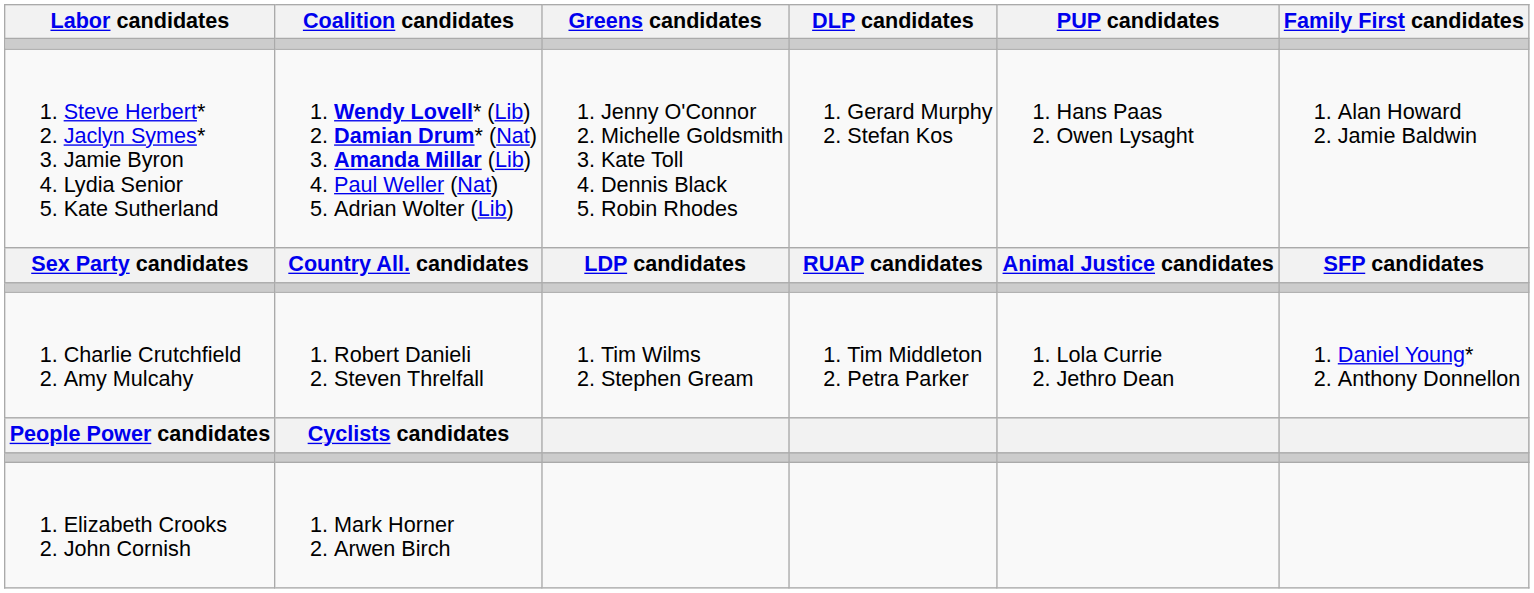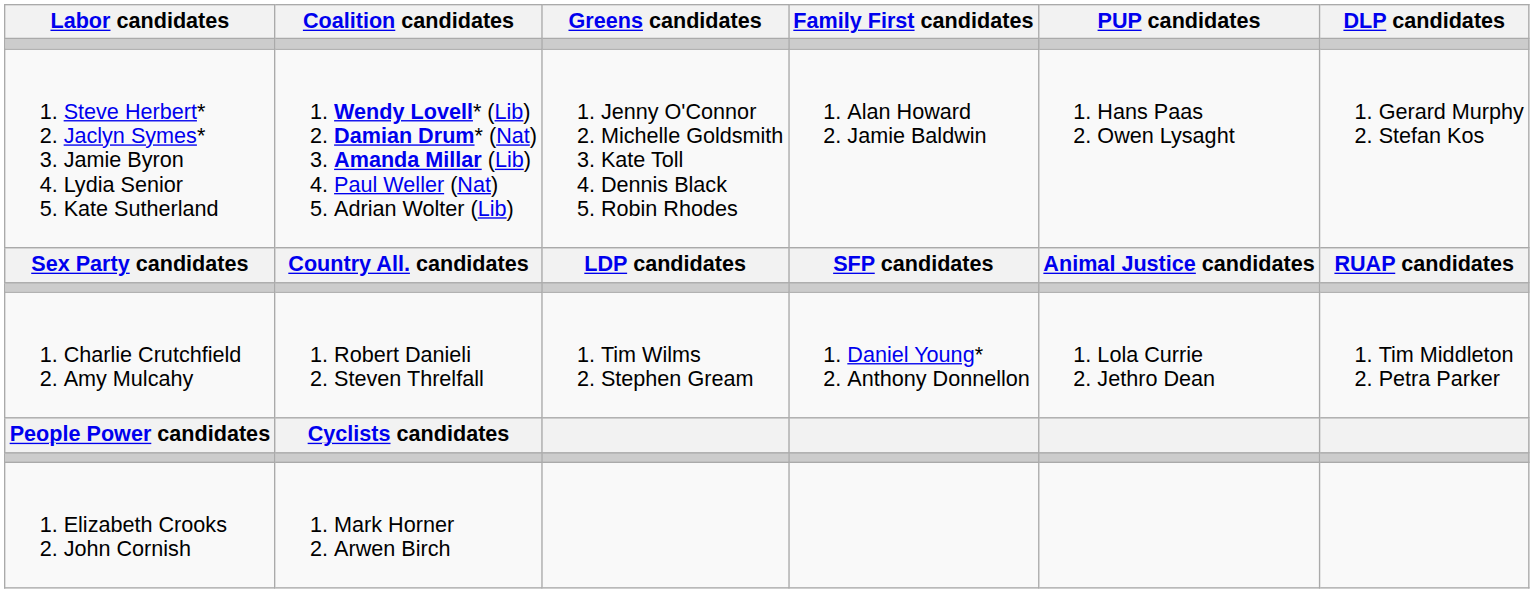columns swapped: (1404, 21) <-> (893, 21)
